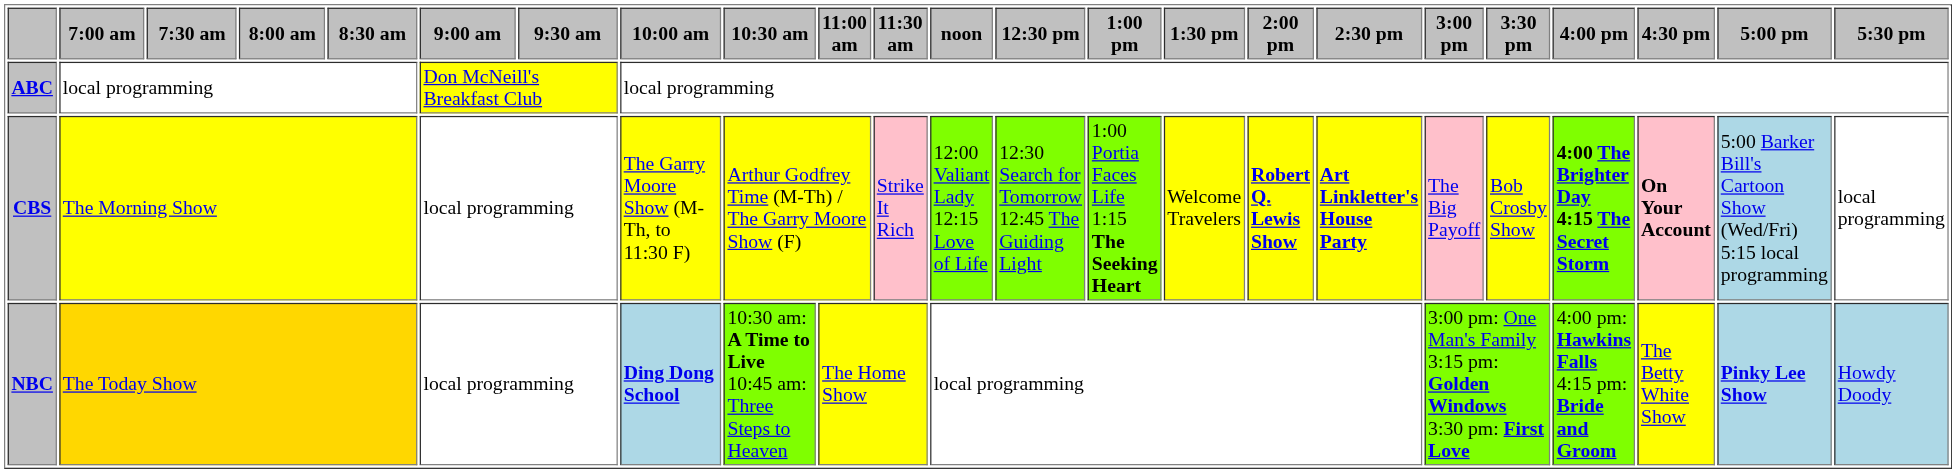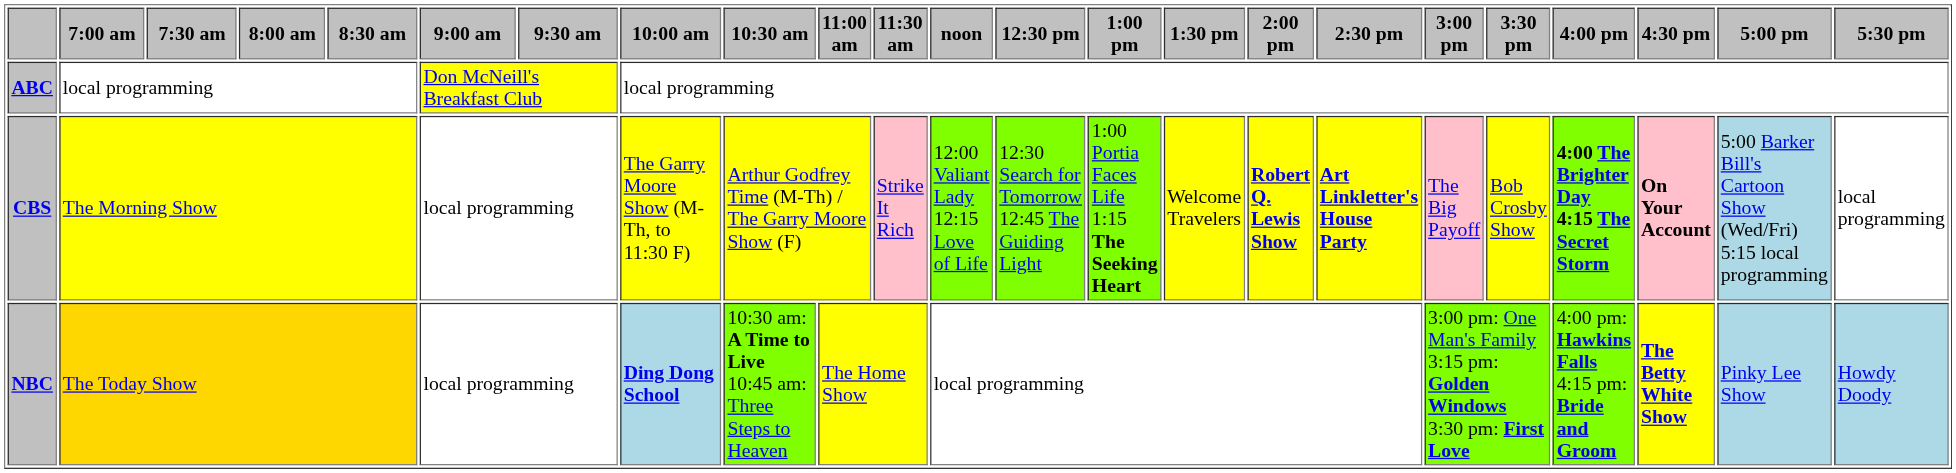(1665, 383) normal -> (1667, 383) bold
(1763, 383) bold -> (1761, 383) normal
